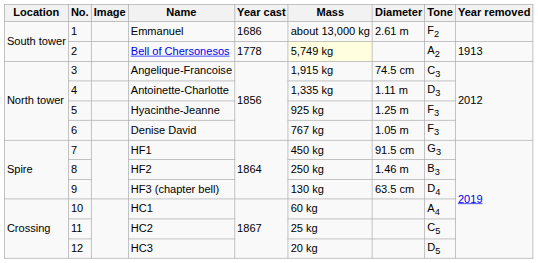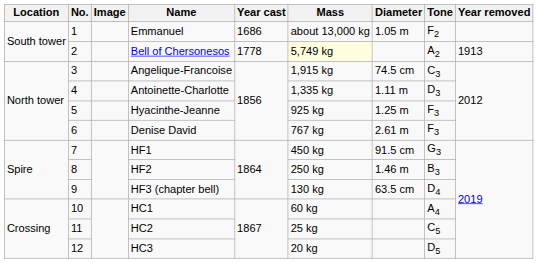(392, 31) 2.61 m -> (392, 31) 1.05 m
(392, 130) 1.05 m -> (392, 130) 2.61 m
